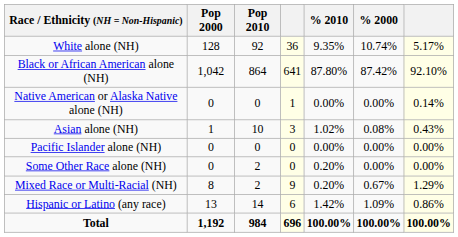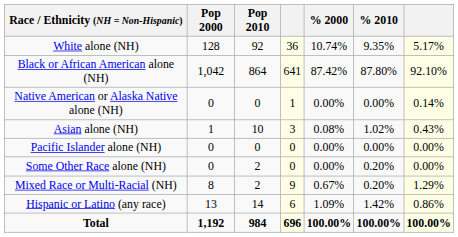columns swapped: (379, 20) <-> (329, 20)
